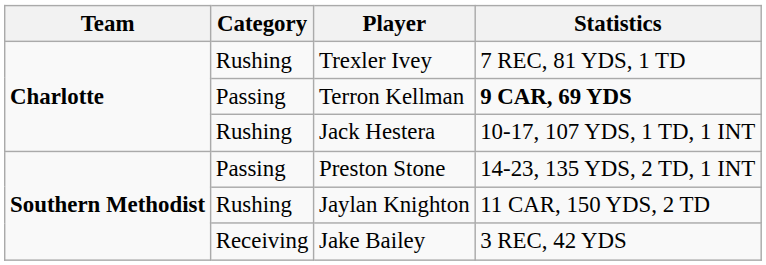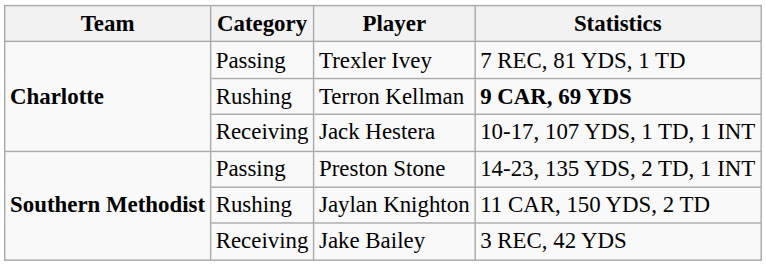(254, 59) Rushing -> (251, 59) Passing
(251, 96) Passing -> (254, 96) Rushing
(254, 132) Rushing -> (262, 132) Receiving
